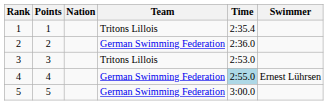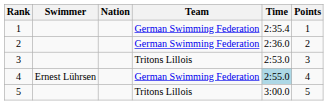columns swapped: (290, 12) <-> (48, 12)
(129, 28) Tritons Lillois -> (197, 28) German Swimming Federation
(163, 92) German Swimming Federation -> (163, 92) Tritons Lillois
